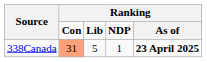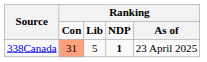(119, 48) normal -> (119, 48) bold
(167, 48) bold -> (166, 48) normal
